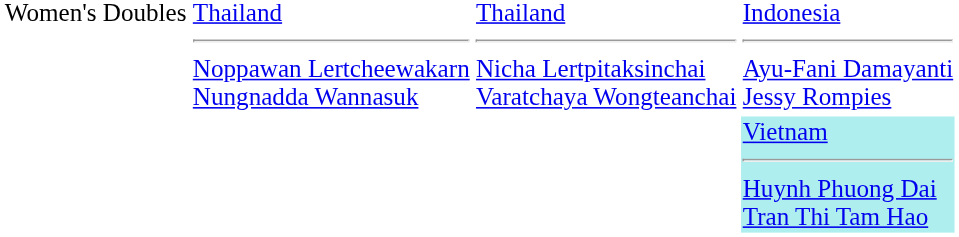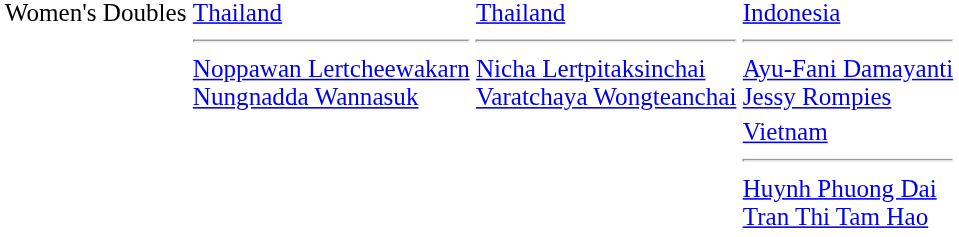(848, 174) paleturquoise background -> (848, 174) no background
